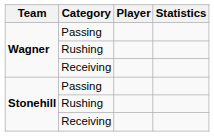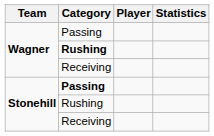(82, 49) normal -> (84, 49) bold
(82, 85) normal -> (83, 85) bold
